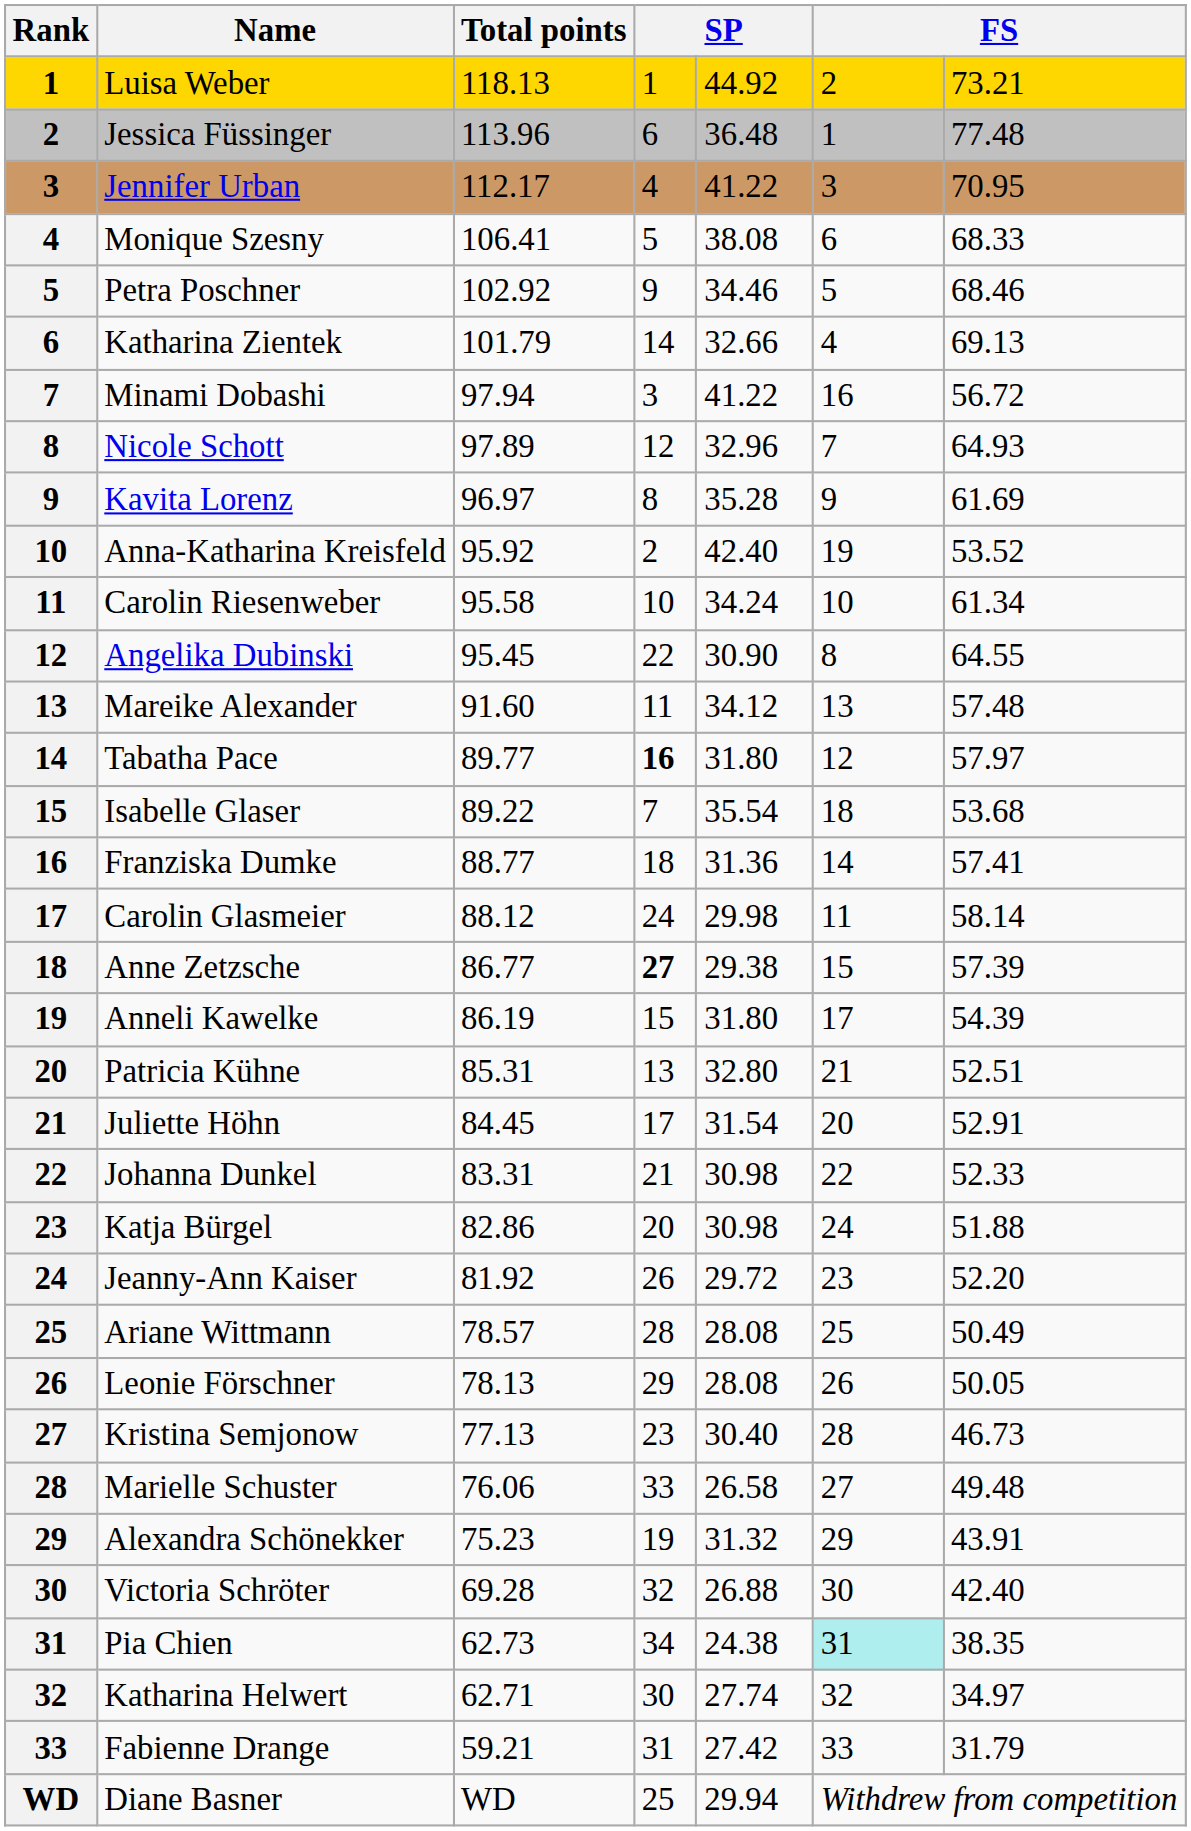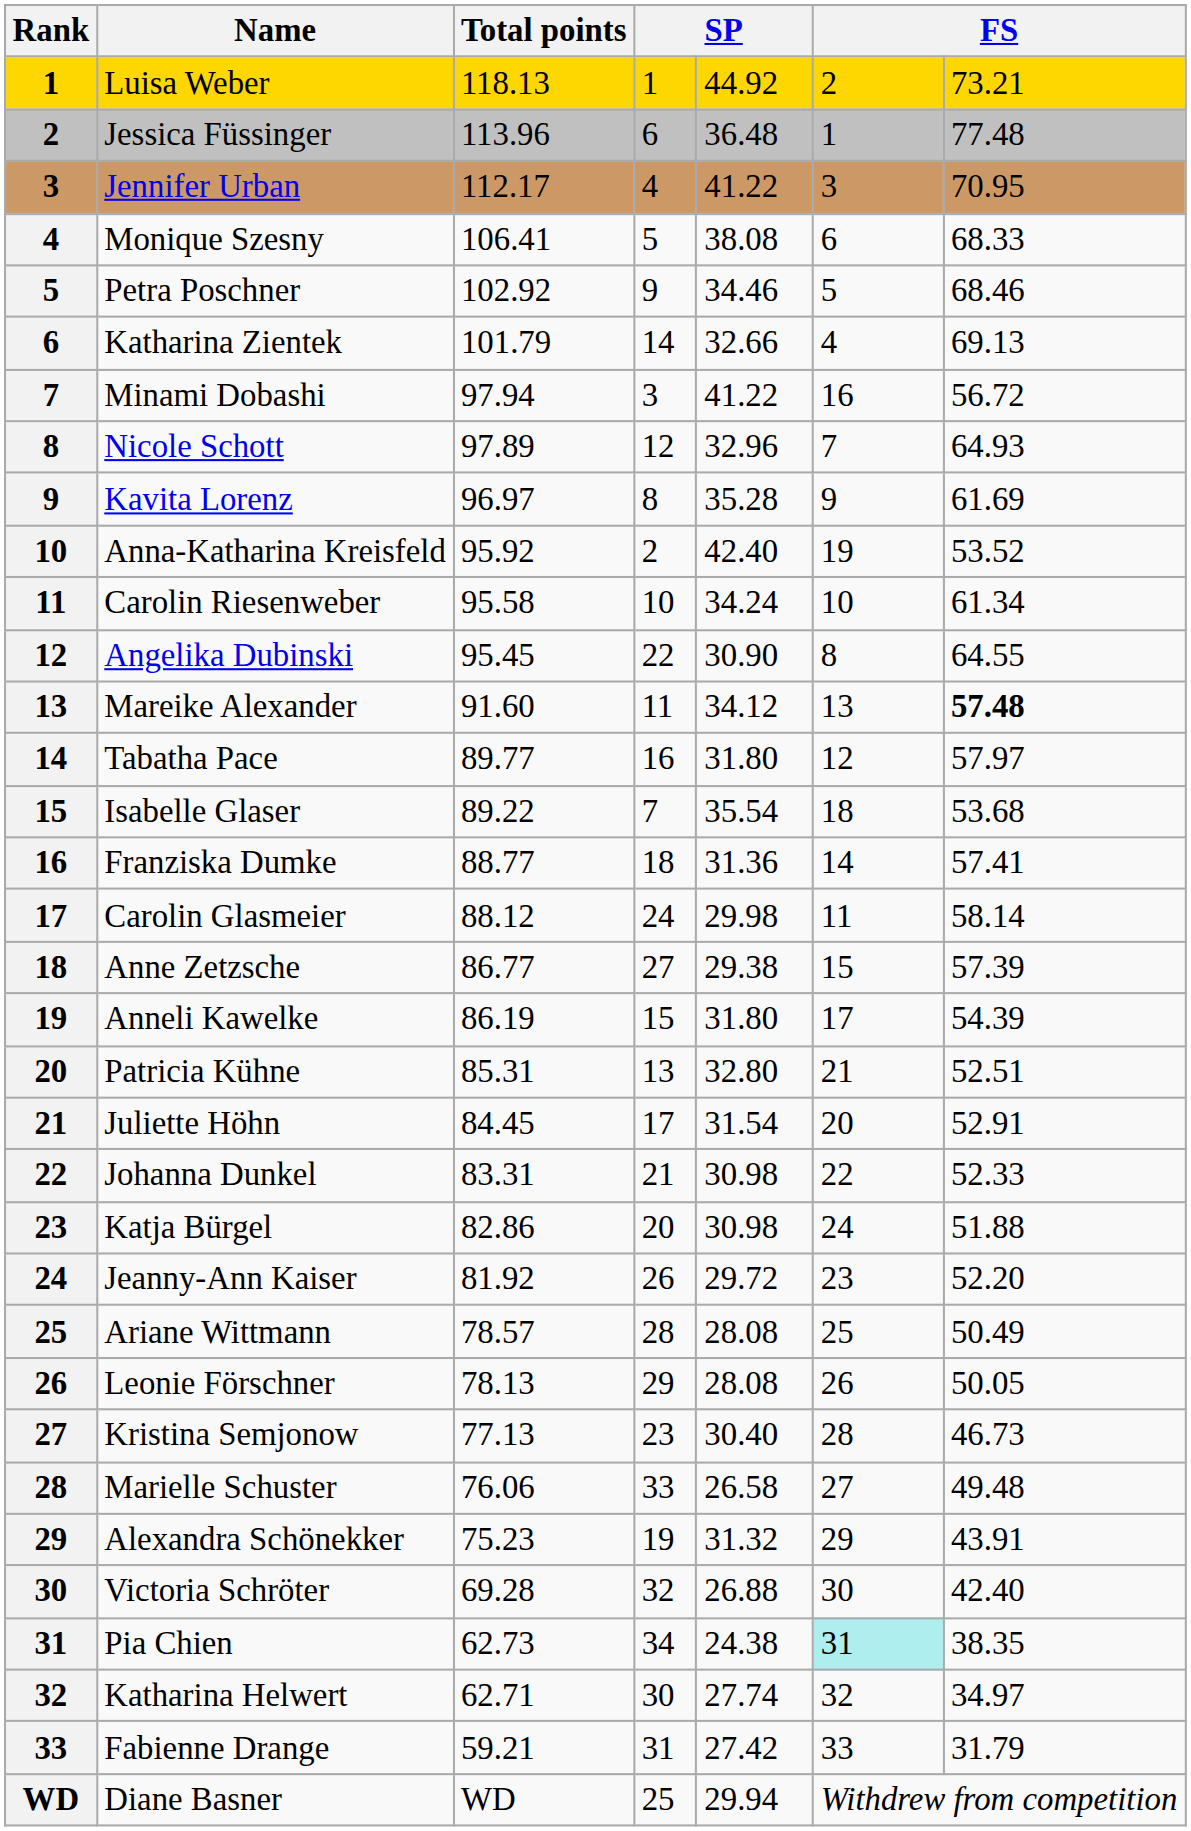(988, 706) normal -> (988, 706) bold
(658, 758) bold -> (658, 758) normal
(658, 966) bold -> (658, 966) normal
